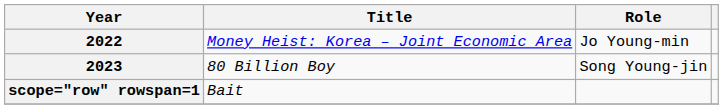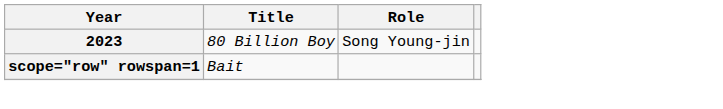- row: (104, 42)
